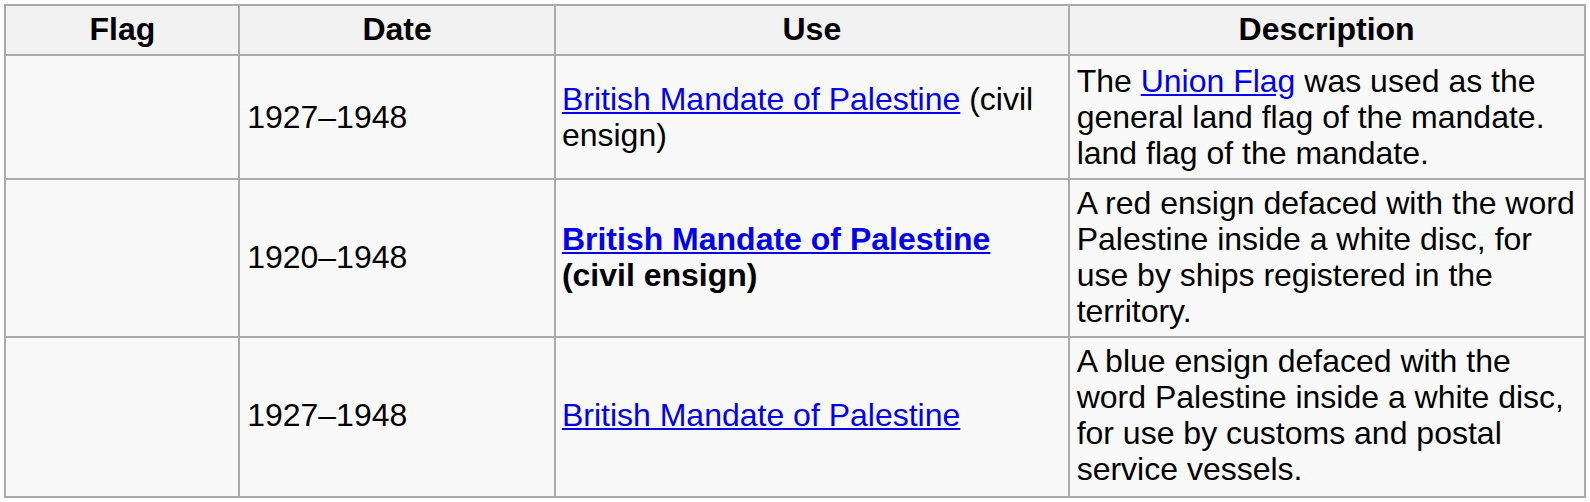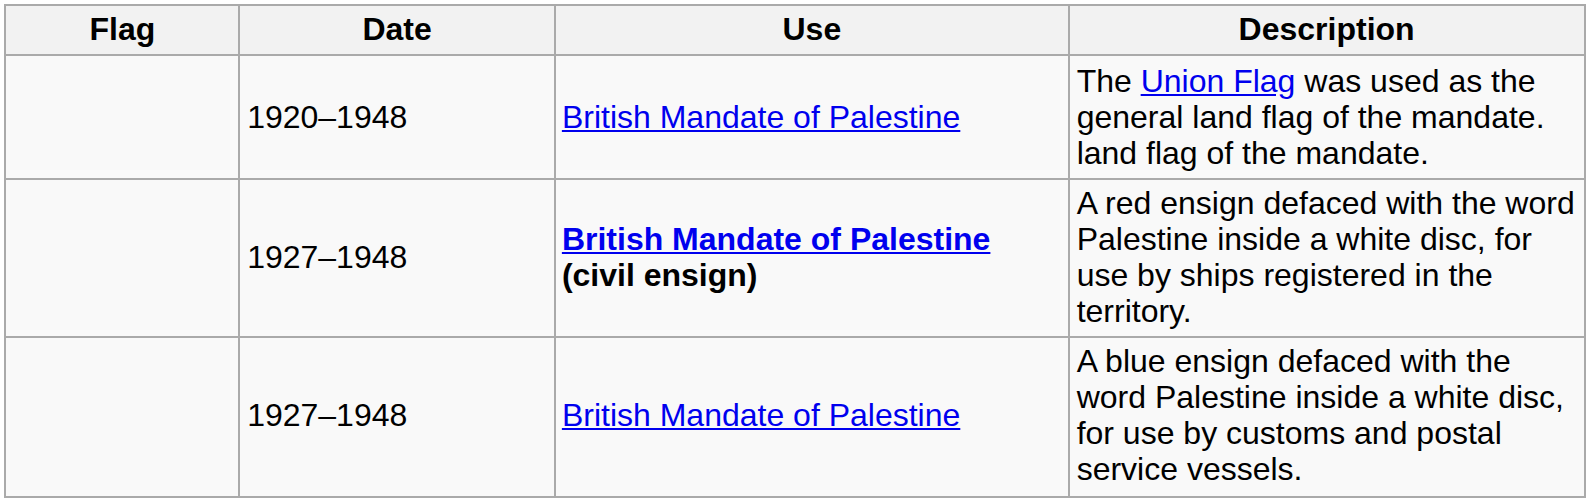(327, 116) 1927–1948 -> (327, 116) 1920–1948
(798, 116) British Mandate of Palestine (civil ensign) -> (761, 116) British Mandate of Palestine
(327, 257) 1920–1948 -> (327, 257) 1927–1948
